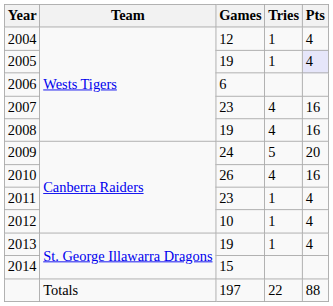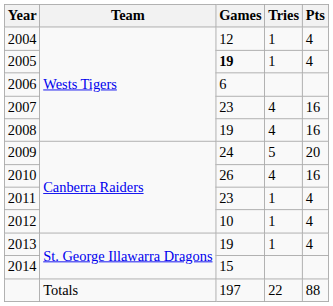(226, 61) normal -> (226, 61) bold
(309, 61) lavender background -> (309, 61) no background
